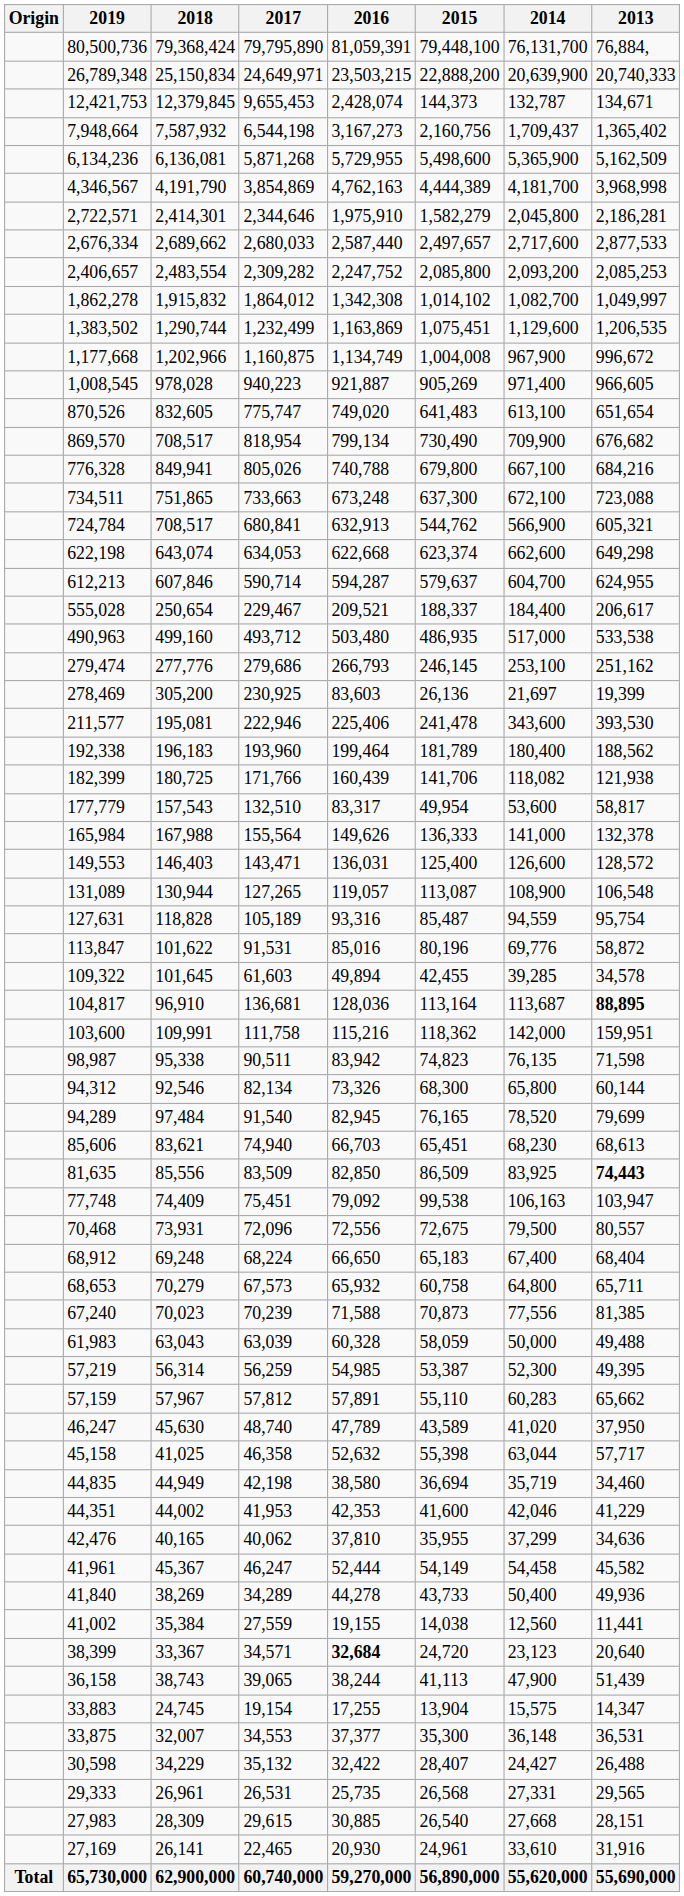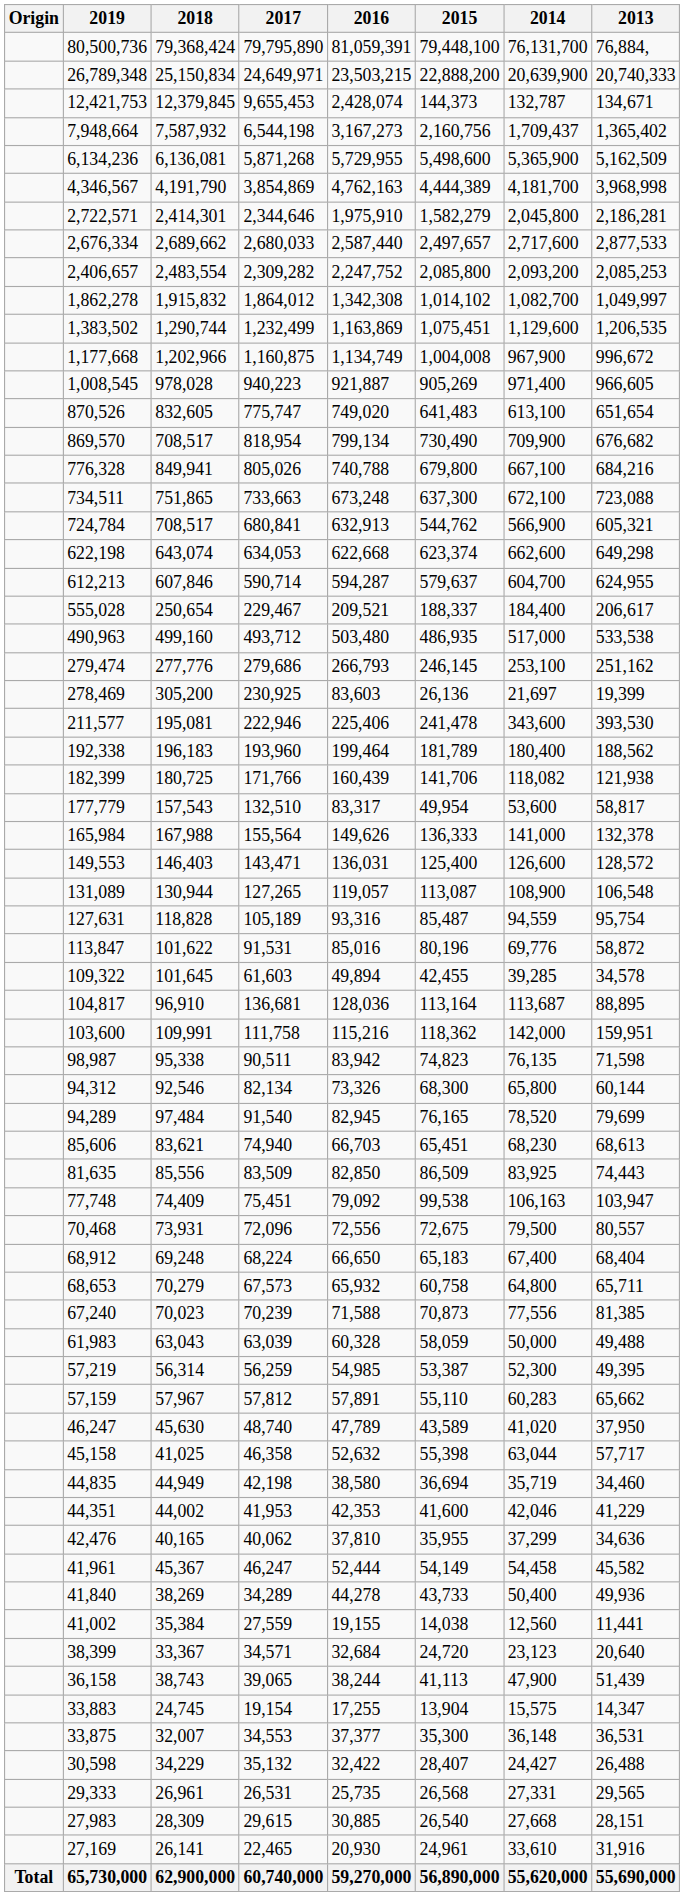(620, 1004) bold -> (620, 1004) normal
(620, 1173) bold -> (620, 1173) normal
(356, 1652) bold -> (356, 1652) normal
